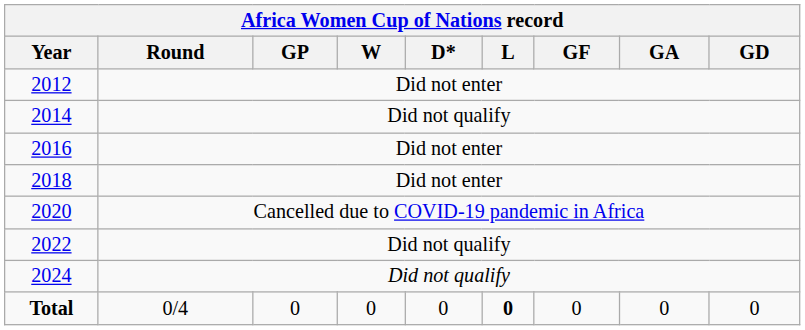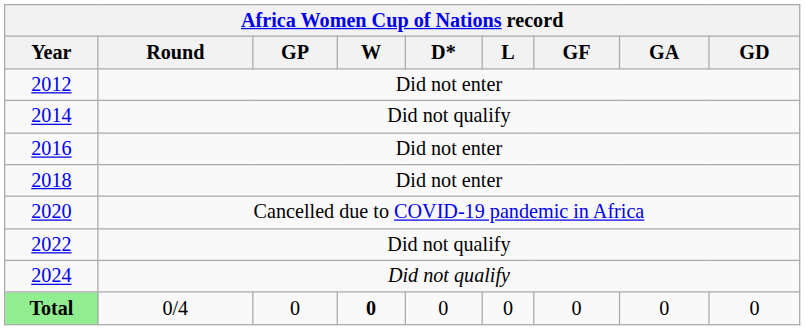(51, 308) no background -> (51, 308) lightgreen background
(371, 308) normal -> (371, 308) bold
(508, 308) bold -> (508, 308) normal
